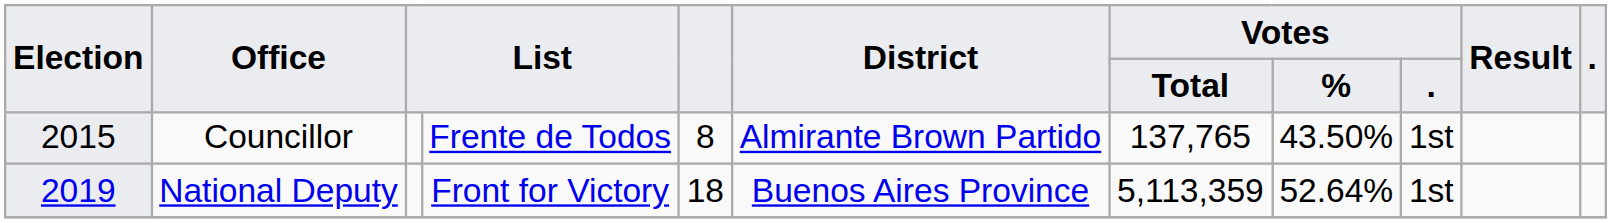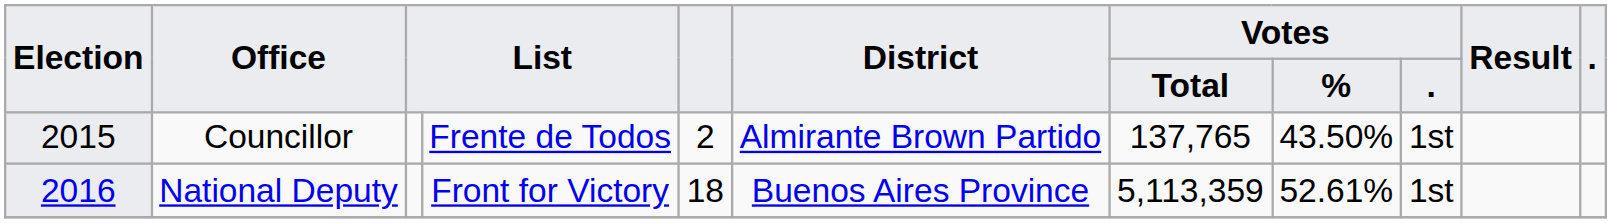(705, 138) 8 -> (705, 138) 2
(78, 191) 2019 -> (78, 191) 2016
(1336, 191) 52.64% -> (1336, 191) 52.61%
